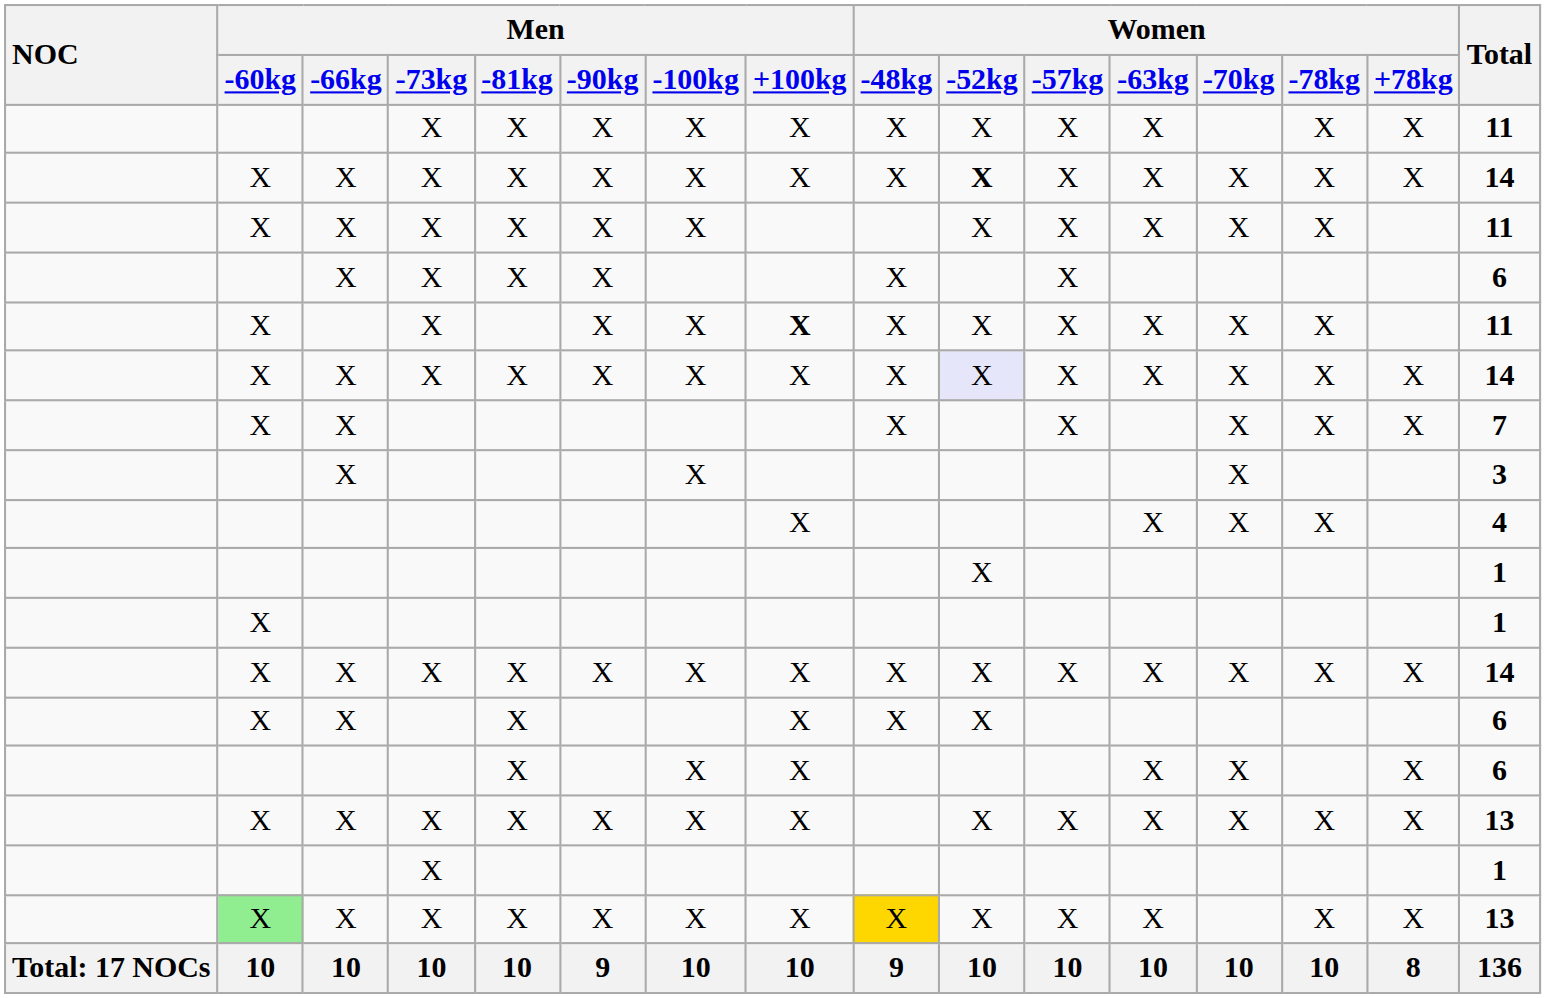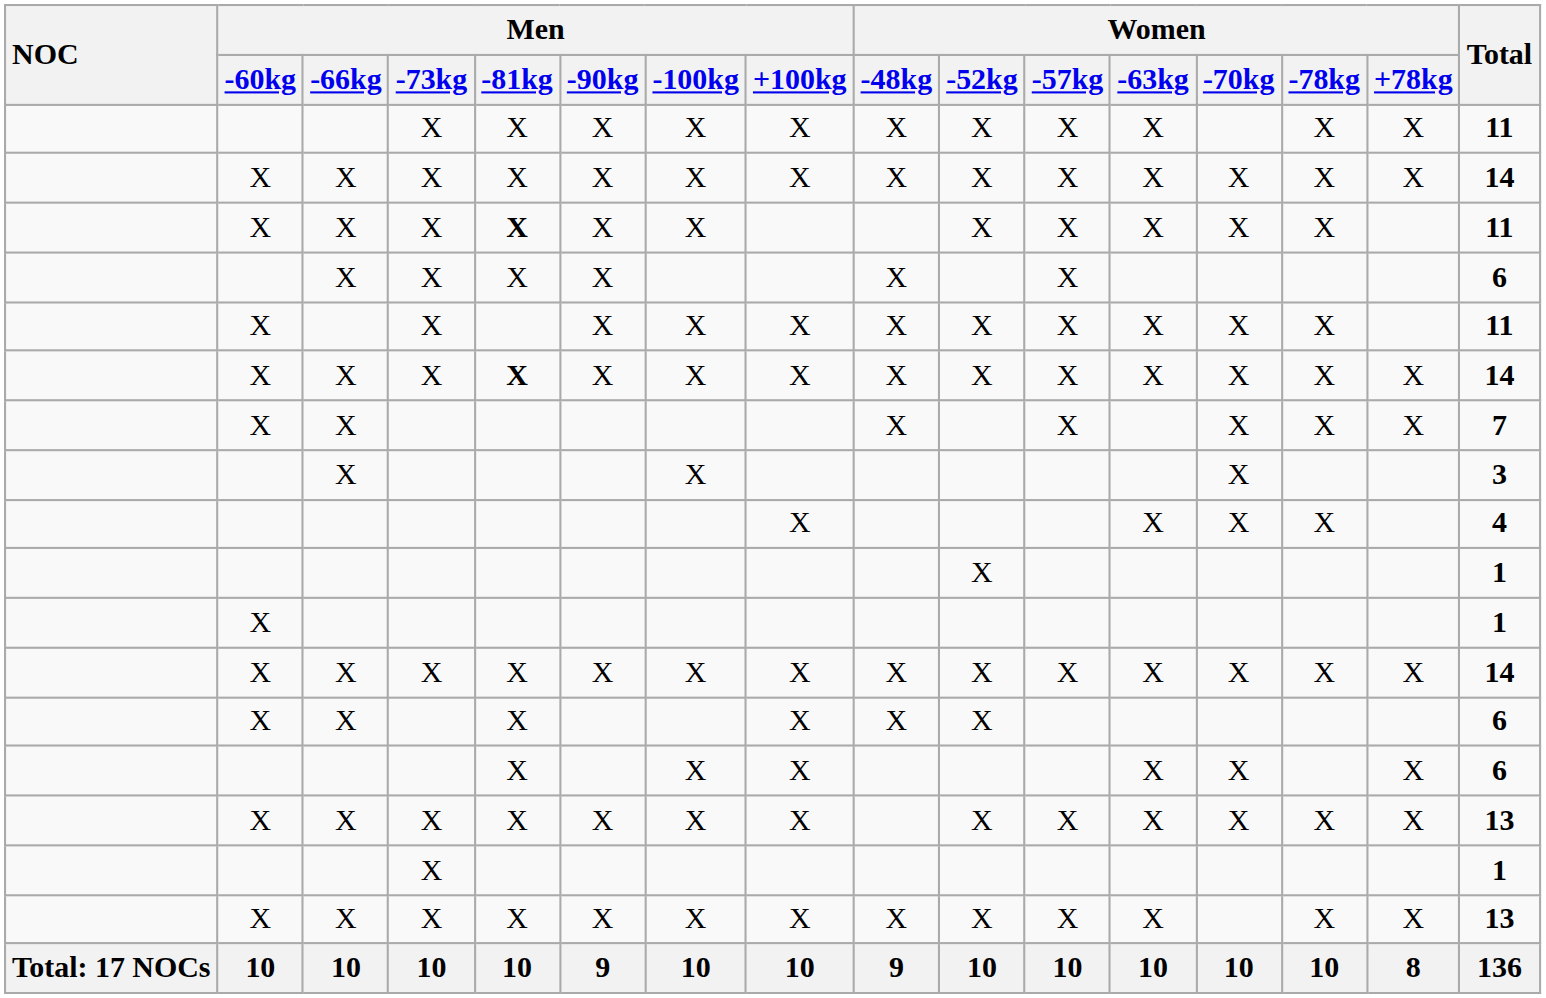(982, 177) bold -> (982, 177) normal
(517, 227) normal -> (517, 227) bold
(800, 325) bold -> (800, 325) normal
(517, 375) normal -> (517, 375) bold
(982, 375) lavender background -> (982, 375) no background
(260, 918) lightgreen background -> (260, 918) no background
(896, 918) gold background -> (896, 918) no background
